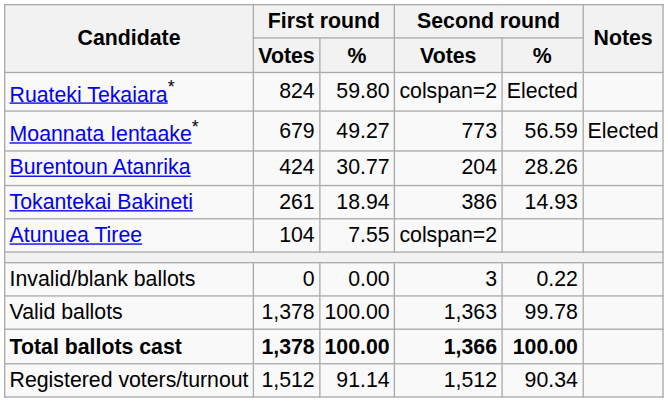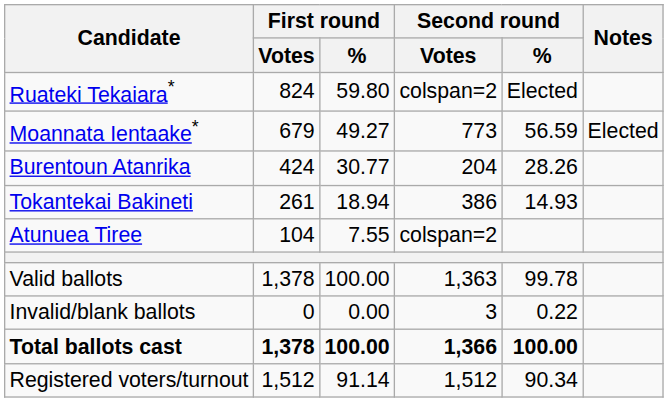rows swapped: (66, 312) <-> (102, 278)
